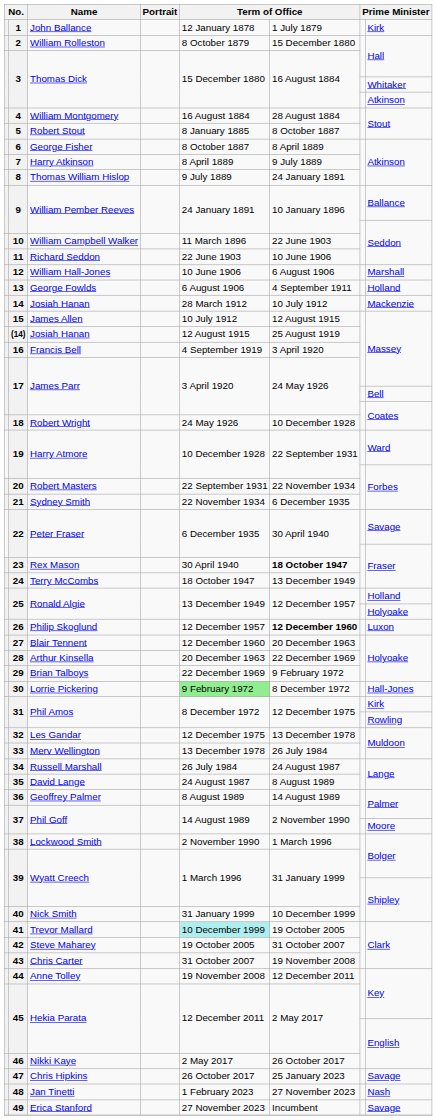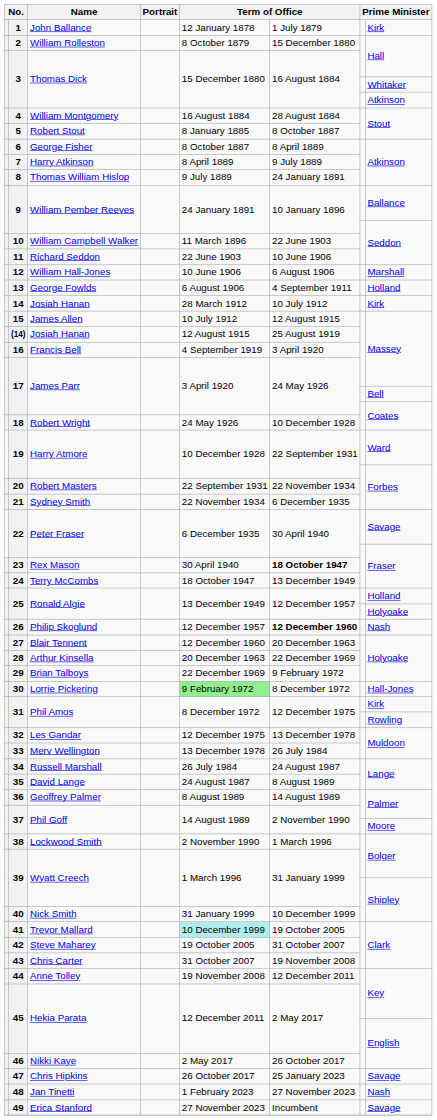(391, 303) Mackenzie -> (376, 303) Kirk
(381, 627) Luxon -> (379, 627) Nash
